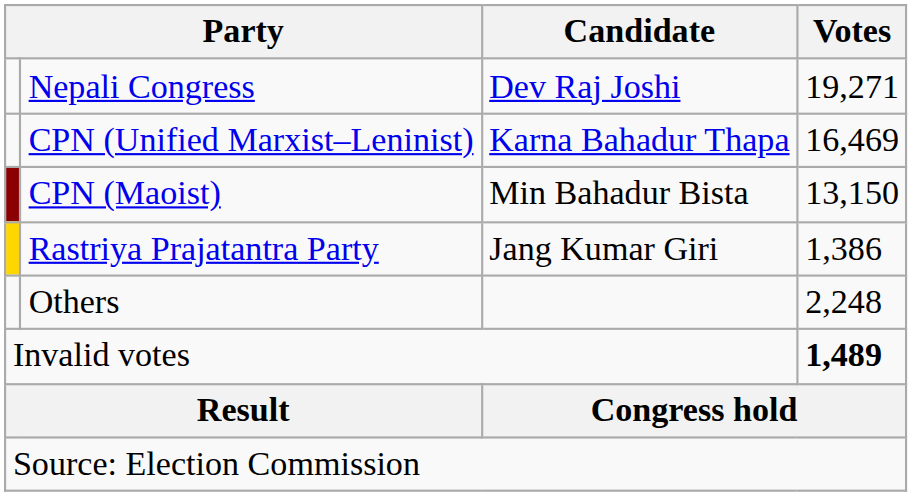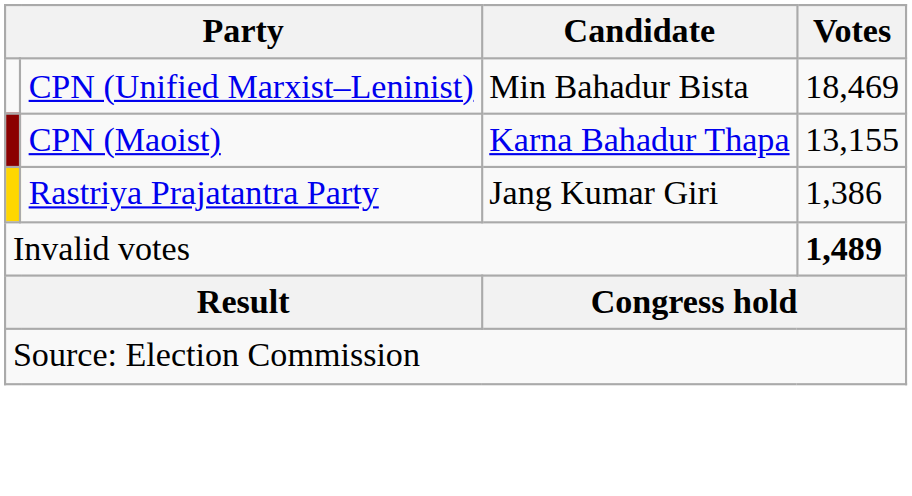- row: (142, 85)
(639, 139) Karna Bahadur Thapa -> (619, 85) Min Bahadur Bista
(852, 139) 16,469 -> (852, 85) 18,469
(619, 193) Min Bahadur Bista -> (639, 139) Karna Bahadur Thapa
(852, 193) 13,150 -> (852, 139) 13,155
- row: (74, 301)
